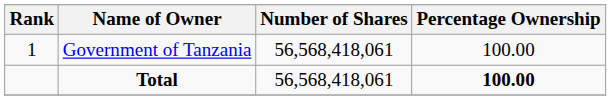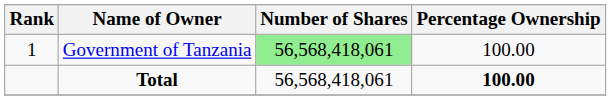(334, 49) no background -> (334, 49) lightgreen background
